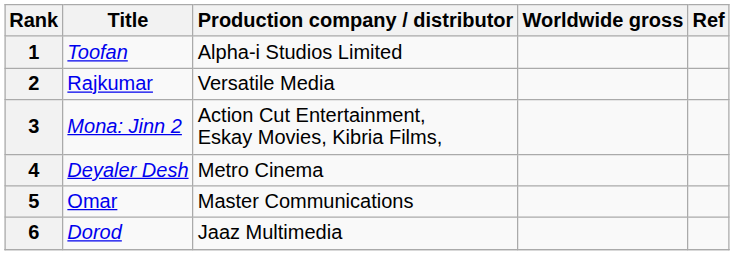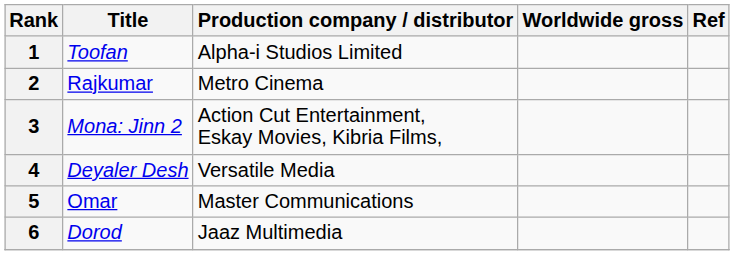(266, 83) Versatile Media -> (261, 83) Metro Cinema
(261, 169) Metro Cinema -> (266, 169) Versatile Media
